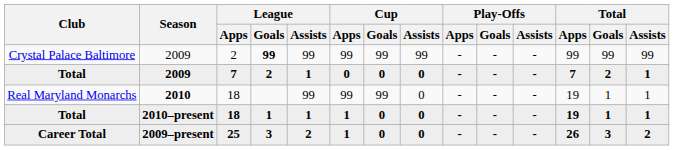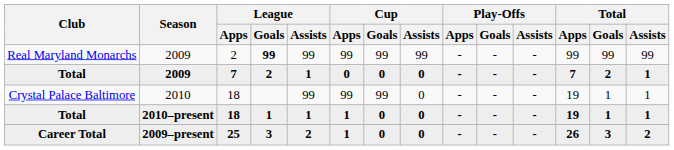(72, 54) Crystal Palace Baltimore -> (72, 54) Real Maryland Monarchs
(72, 94) Real Maryland Monarchs -> (72, 94) Crystal Palace Baltimore
(178, 94) bold -> (178, 94) normal
